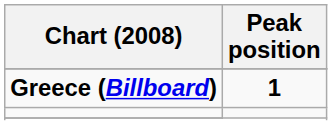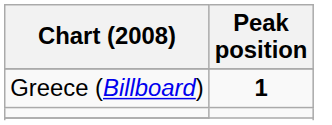(114, 88) bold -> (107, 88) normal
